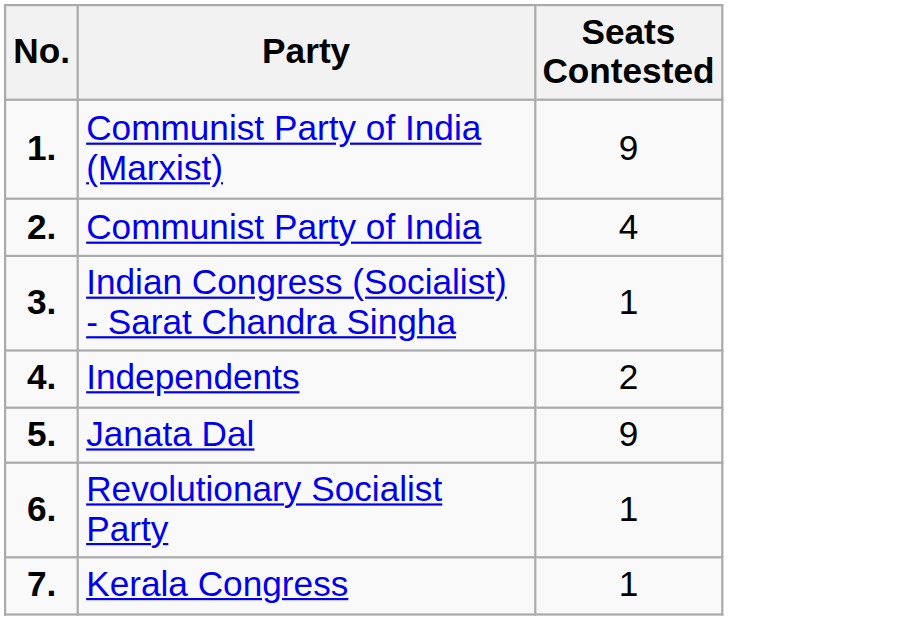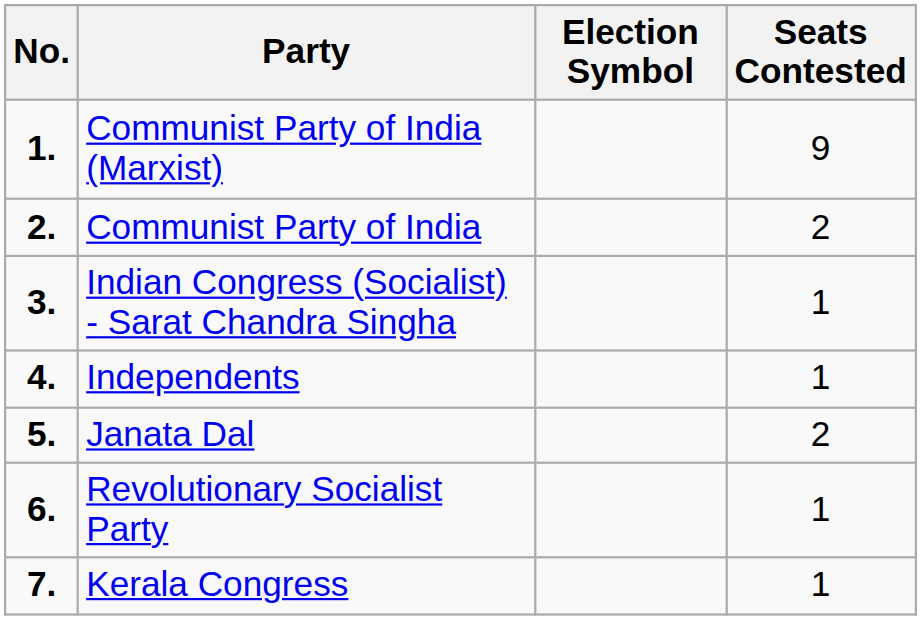+ column: (630, 52)
(628, 226) 4 -> (821, 226) 2
(628, 378) 2 -> (821, 378) 1
(628, 433) 9 -> (821, 433) 2
